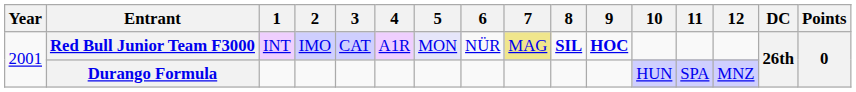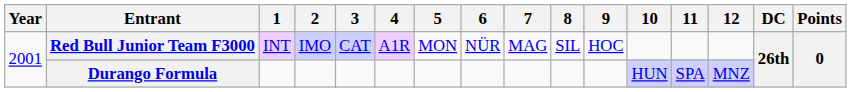(438, 45) lavender background -> (438, 45) no background
(528, 45) khaki background -> (528, 45) no background
(569, 45) bold -> (568, 45) normal
(609, 45) bold -> (606, 45) normal
